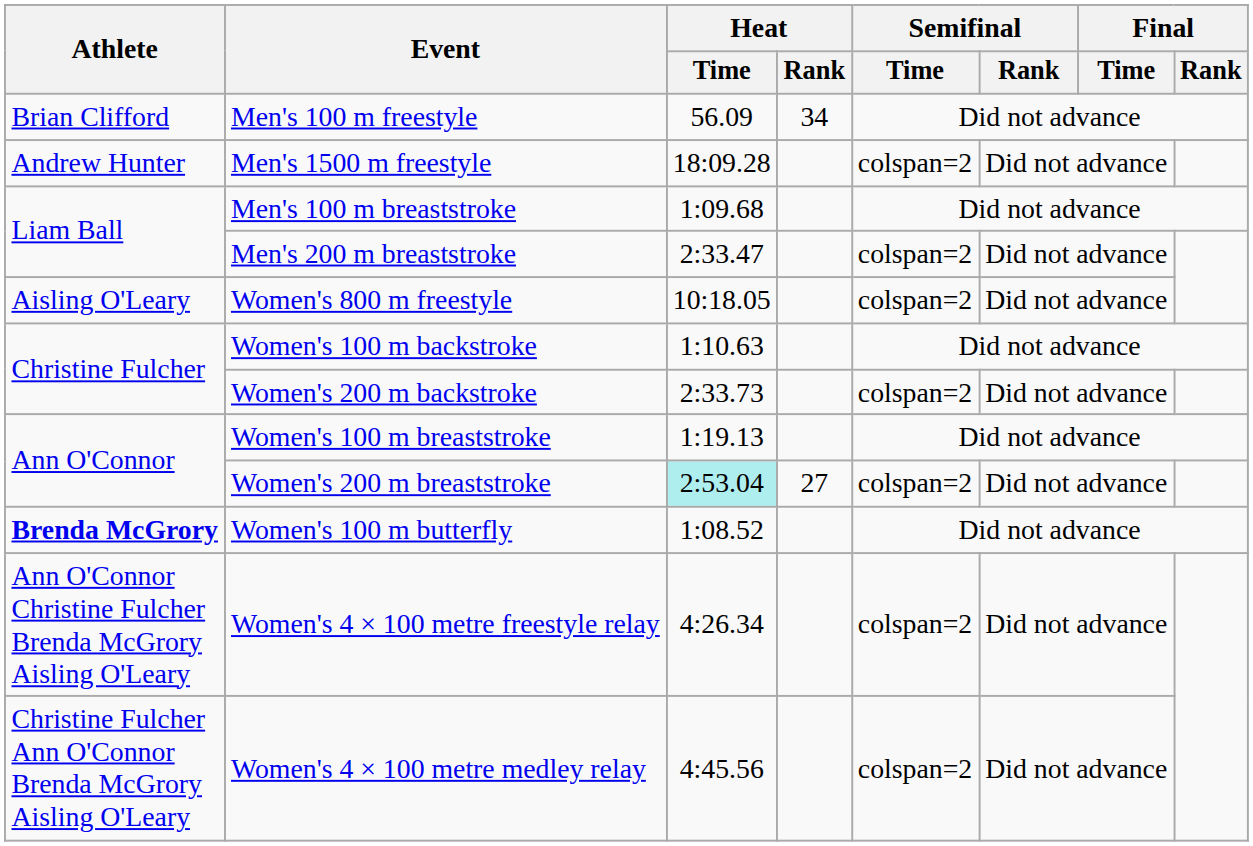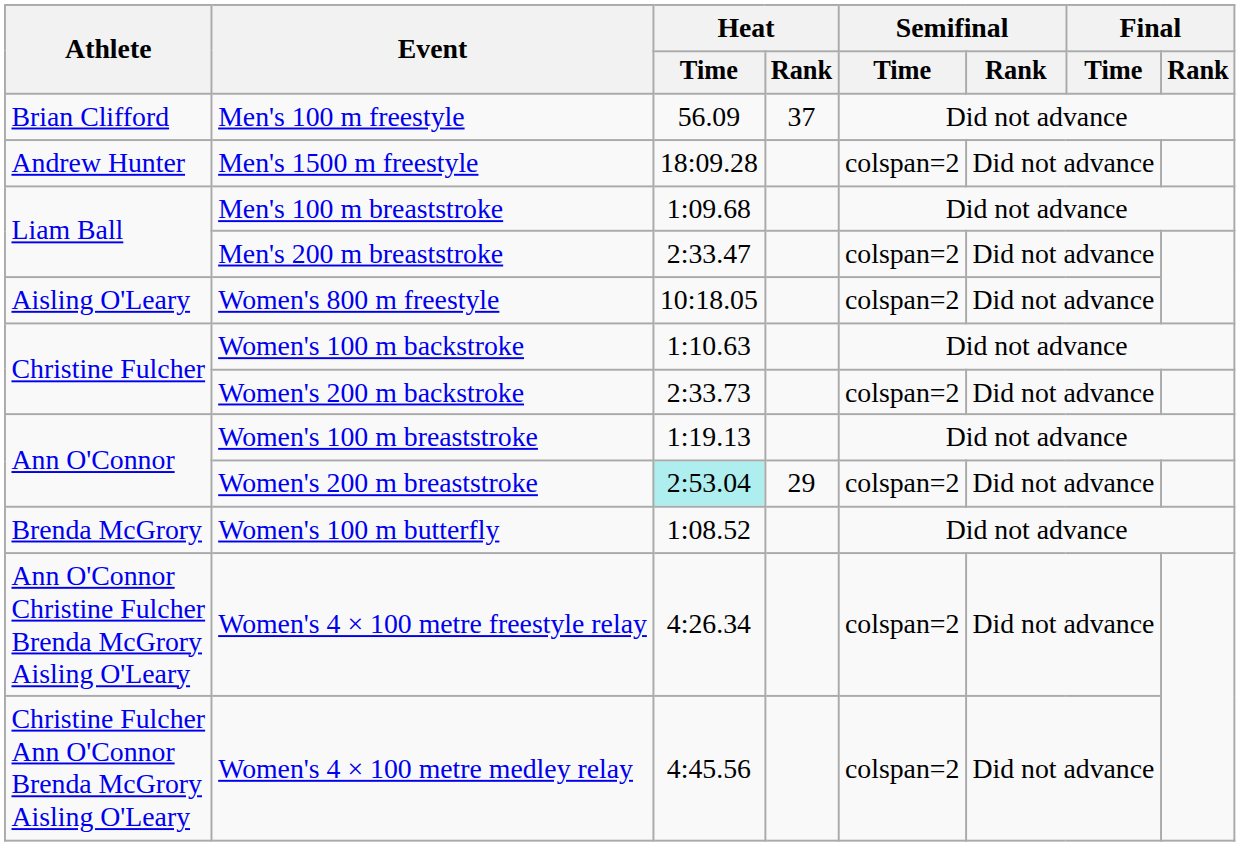(814, 117) 34 -> (801, 117) 37
(814, 483) 27 -> (801, 483) 29
(115, 529) bold -> (107, 529) normal
